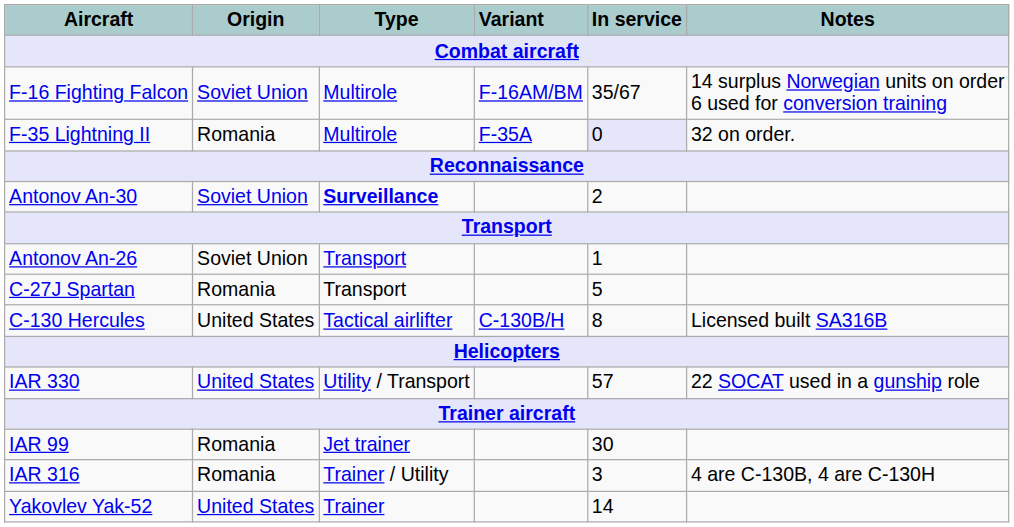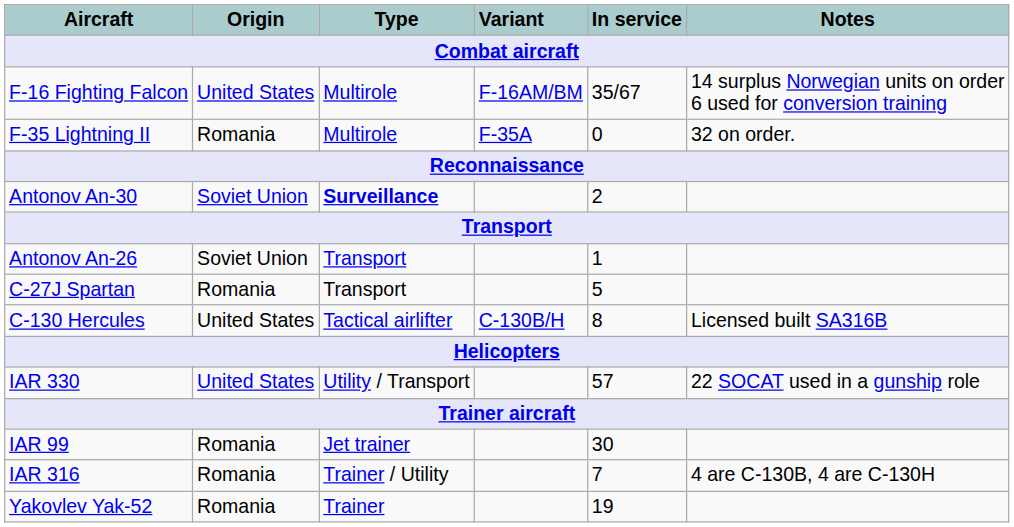(252, 92) Soviet Union -> (256, 92) United States
(597, 134) lavender background -> (597, 134) no background
(597, 475) 3 -> (597, 475) 7
(256, 506) United States -> (236, 506) Romania
(603, 506) 14 -> (603, 506) 19
